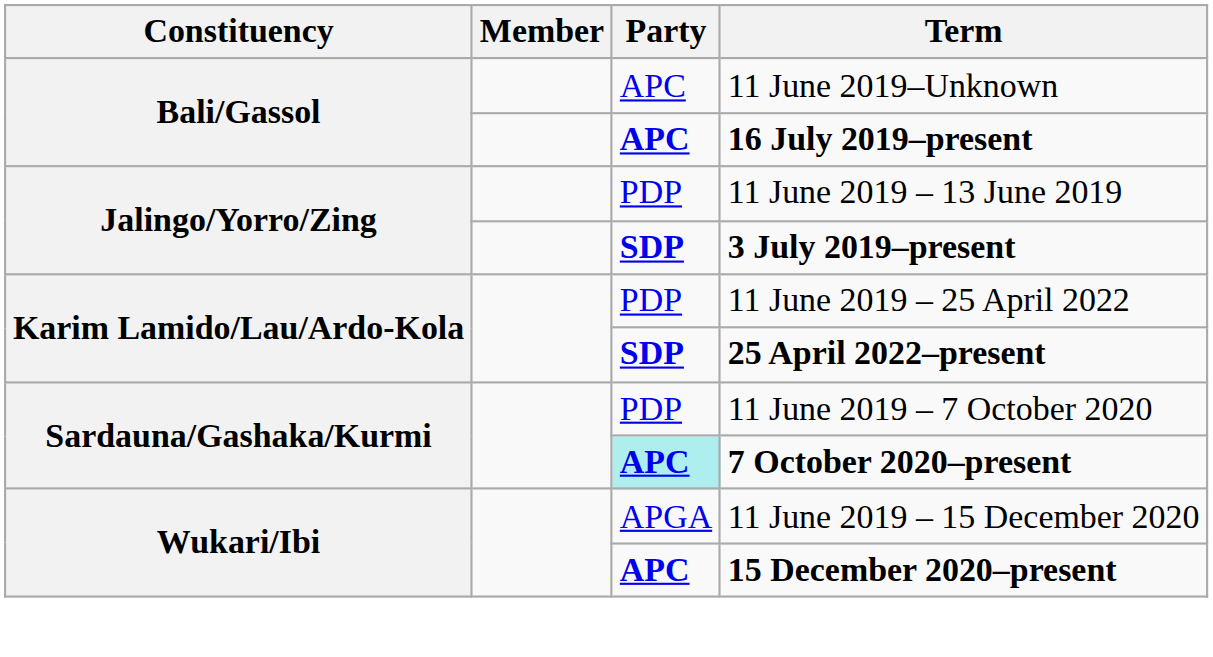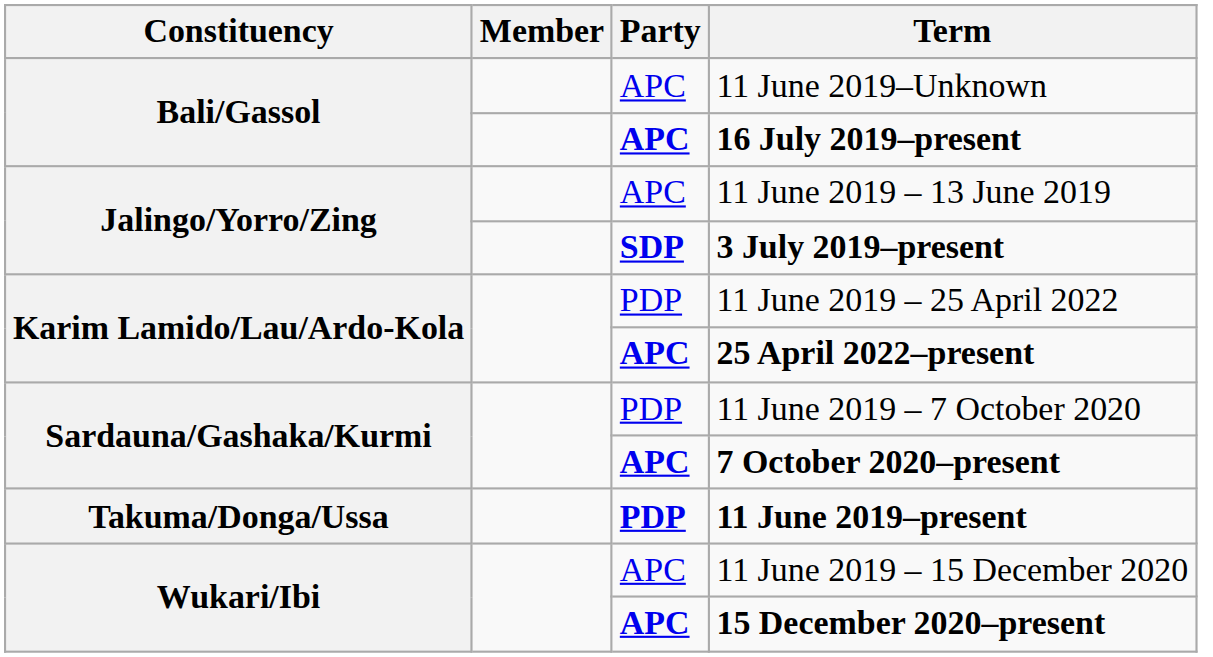(651, 192) PDP -> (653, 192) APC
(652, 354) SDP -> (655, 354) APC
(655, 461) paleturquoise background -> (655, 461) no background
+ row: (872, 515)
(666, 515) APGA -> (653, 569) APC
